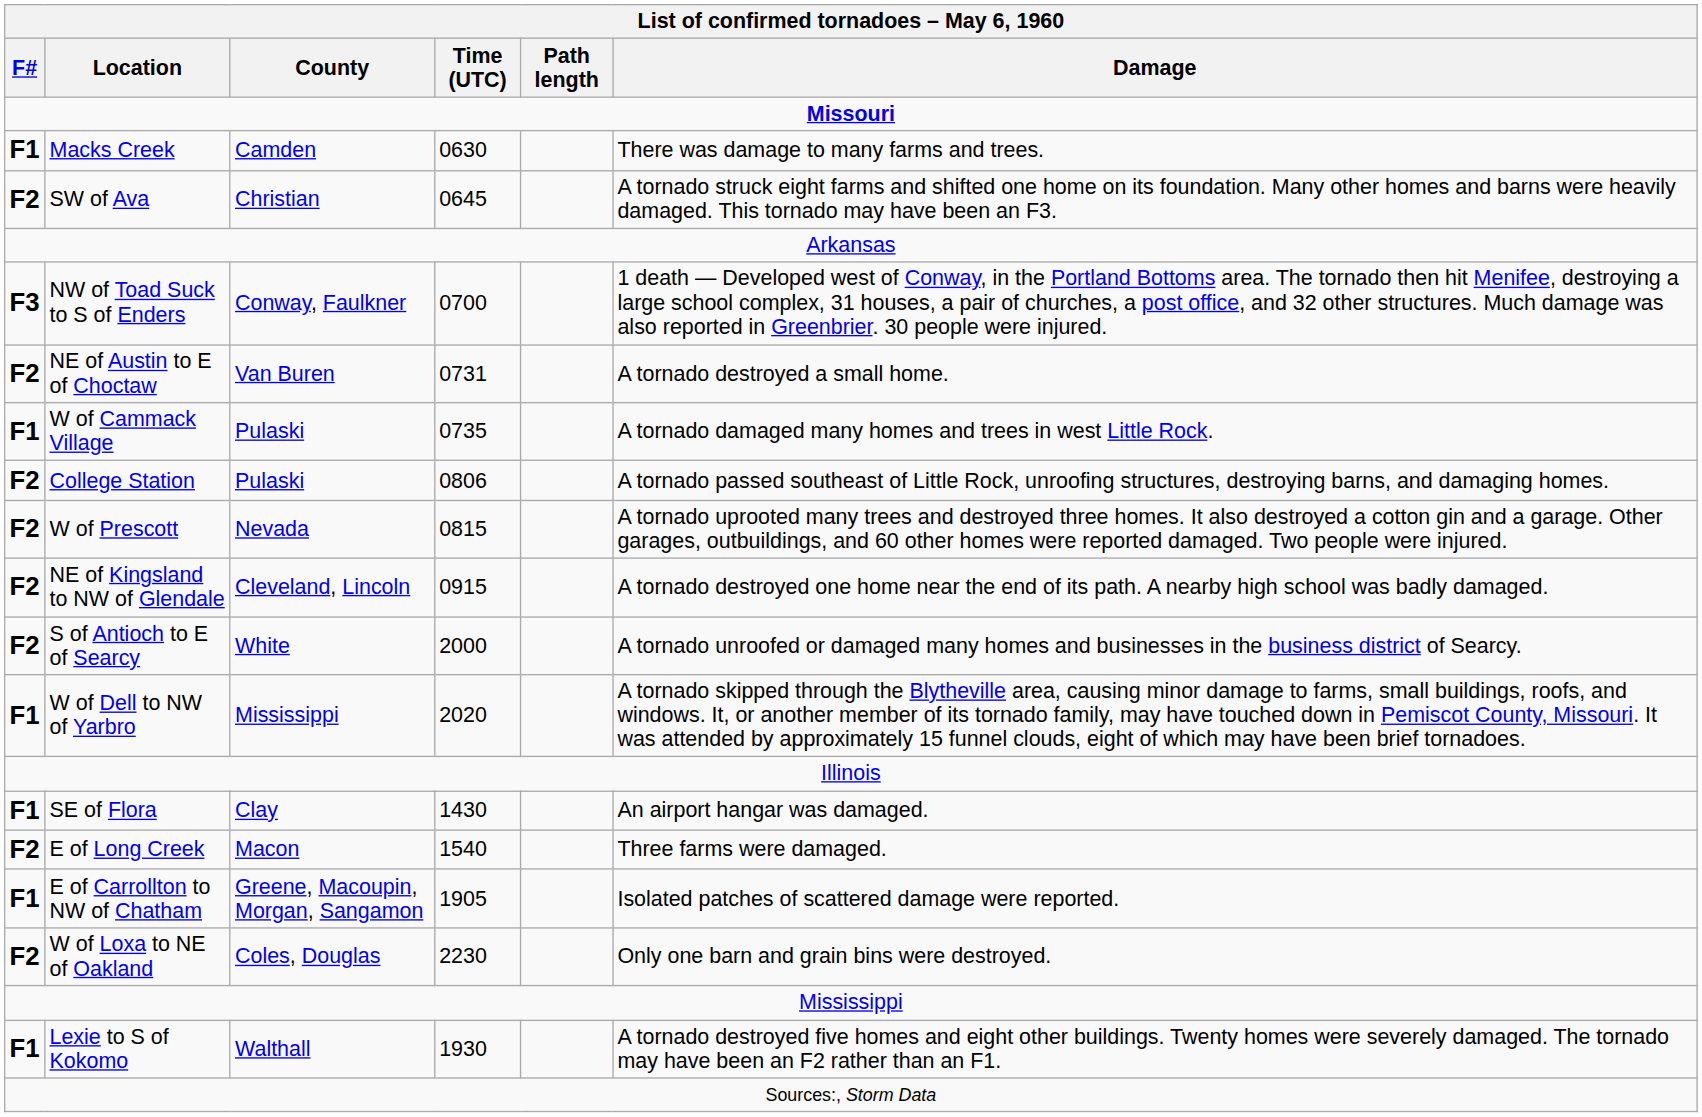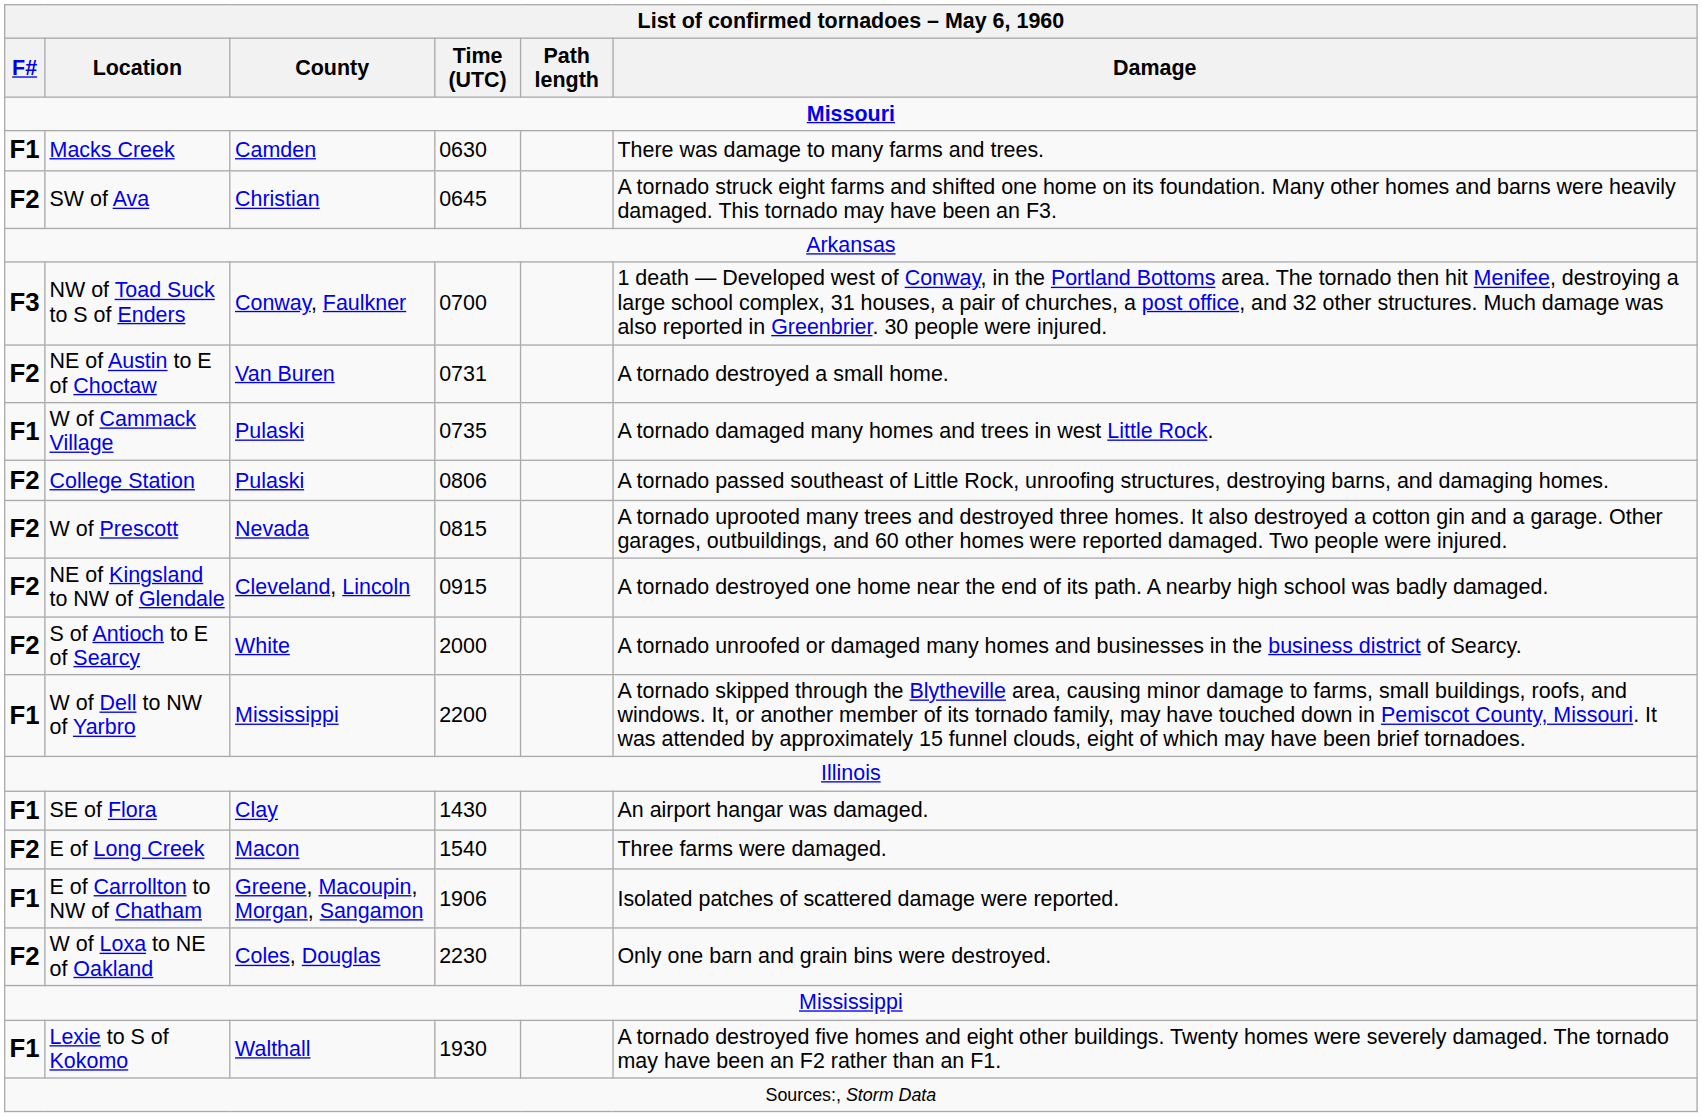(463, 715) 2020 -> (463, 715) 2200
(463, 898) 1905 -> (463, 898) 1906
